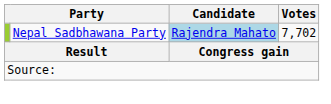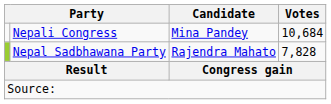+ row: (65, 33)
(224, 33) lightblue background -> (224, 52) no background
(299, 33) 7,702 -> (299, 52) 7,828
